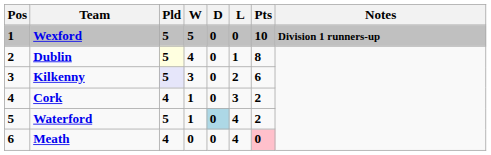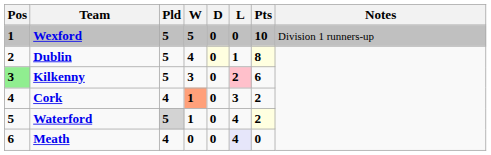(329, 35) bold -> (326, 36) normal
(165, 56) lightyellow background -> (165, 56) no background
(213, 56) no background -> (213, 56) lightyellow background
(258, 56) no background -> (258, 56) lightyellow background
(11, 77) no background -> (11, 77) lightgreen background
(165, 77) lavender background -> (165, 77) no background
(235, 77) no background -> (235, 77) pink background
(190, 98) no background -> (190, 98) lightsalmon background
(165, 118) no background -> (165, 118) lightgrey background
(213, 118) lightblue background -> (213, 118) no background
(258, 118) no background -> (258, 118) lightyellow background
(235, 139) no background -> (235, 139) lavender background
(258, 139) pink background -> (258, 139) no background
